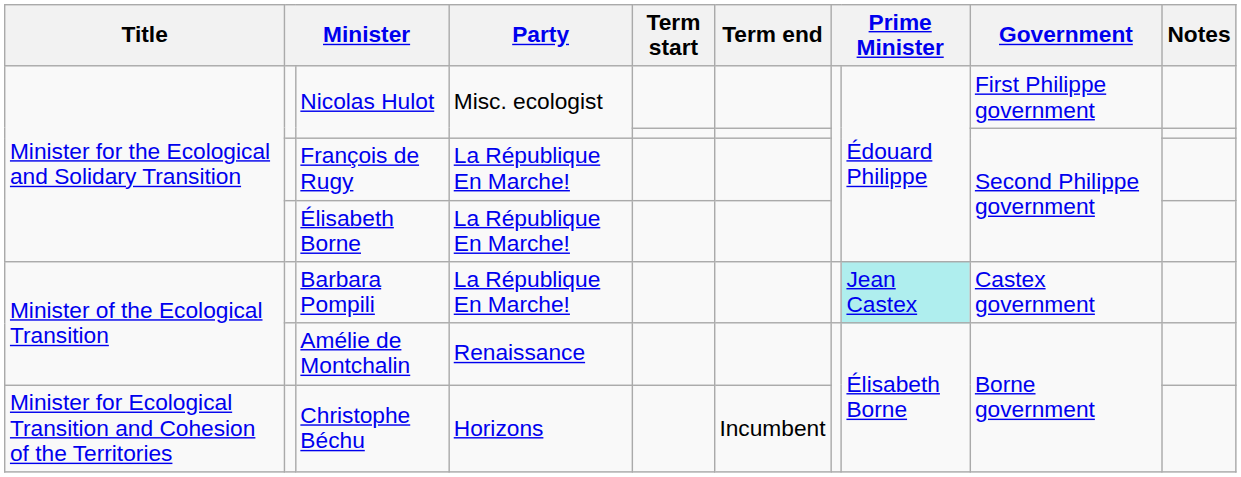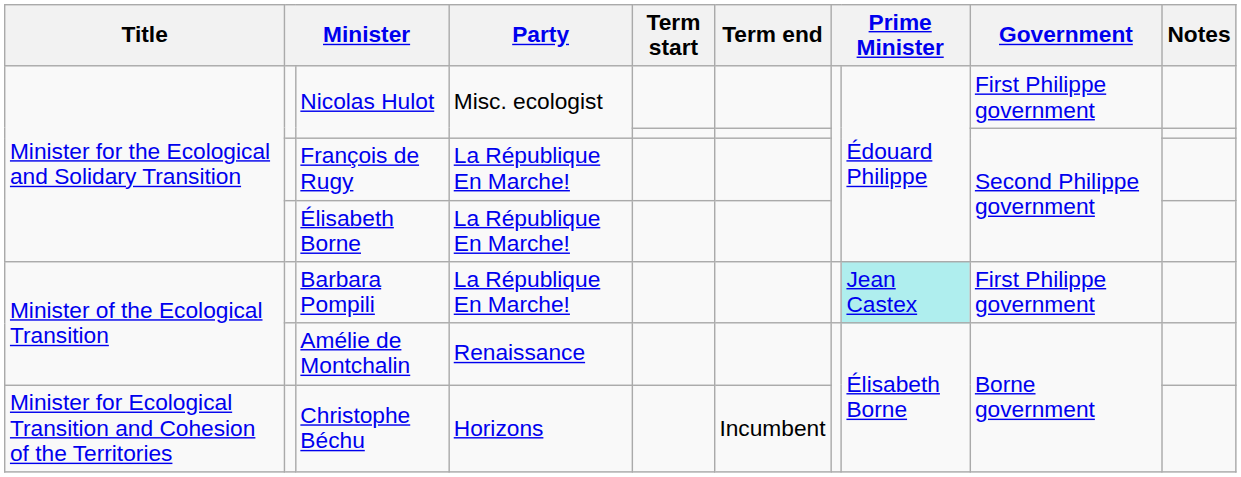(1035, 292) Castex government -> (1041, 292) First Philippe government
